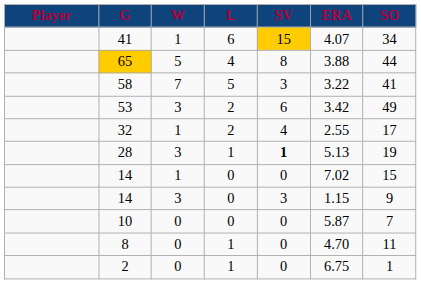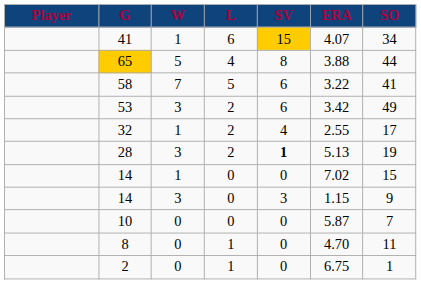(284, 84) 3 -> (284, 84) 6
(231, 152) 1 -> (231, 152) 2
